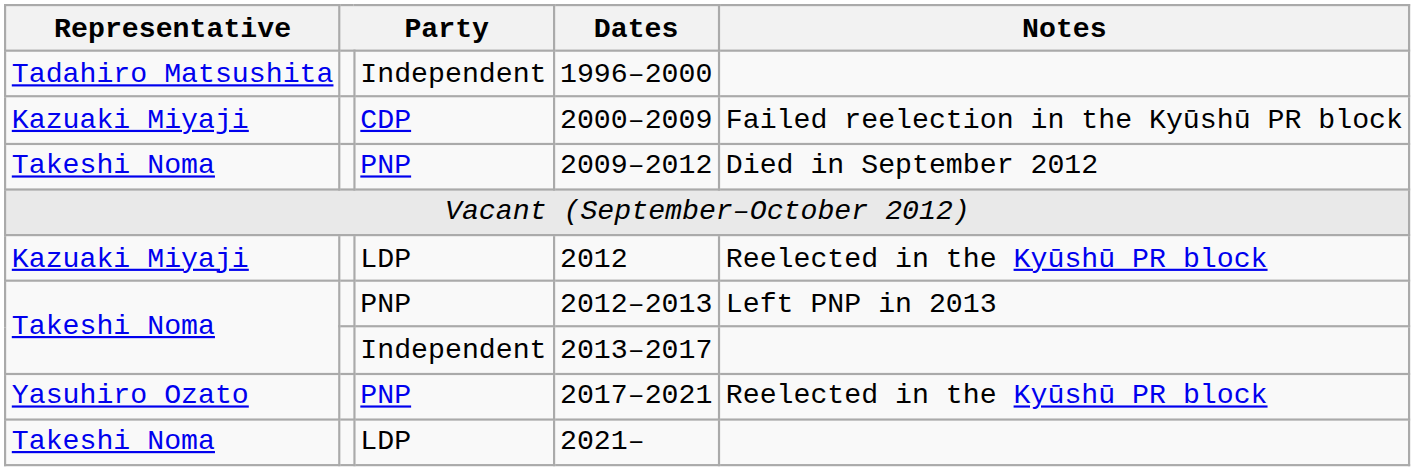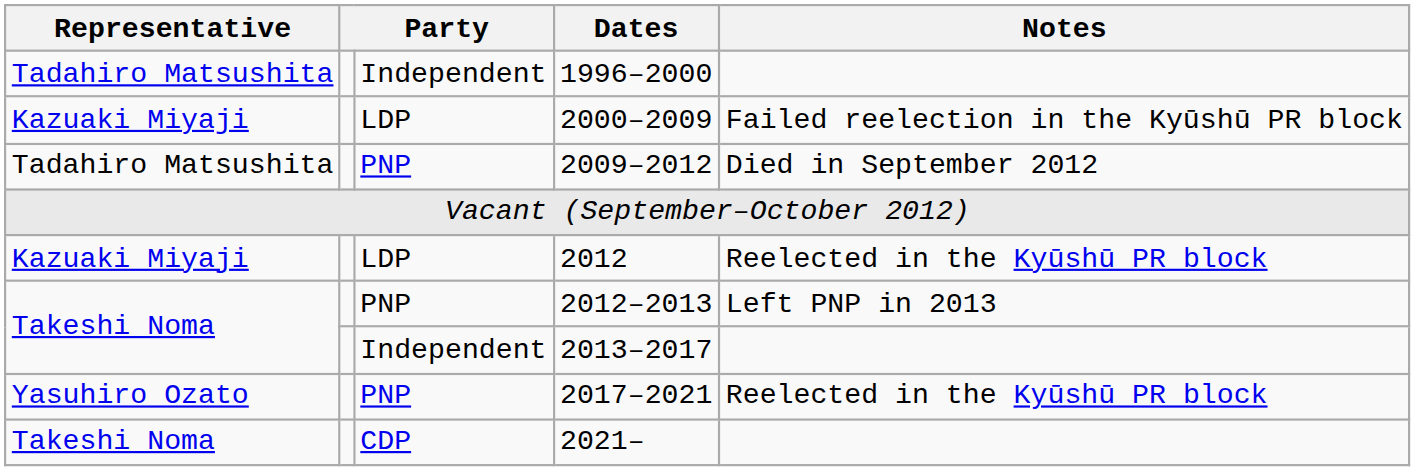(386, 120) CDP -> (386, 120) LDP
(113, 166) Takeshi Noma -> (173, 166) Tadahiro Matsushita
(386, 442) LDP -> (386, 442) CDP
